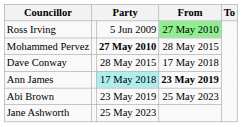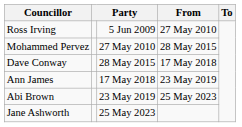(191, 29) lightgreen background -> (188, 29) no background
(128, 46) bold -> (127, 46) normal
(128, 79) paleturquoise background -> (127, 79) no background
(190, 79) bold -> (188, 79) normal
